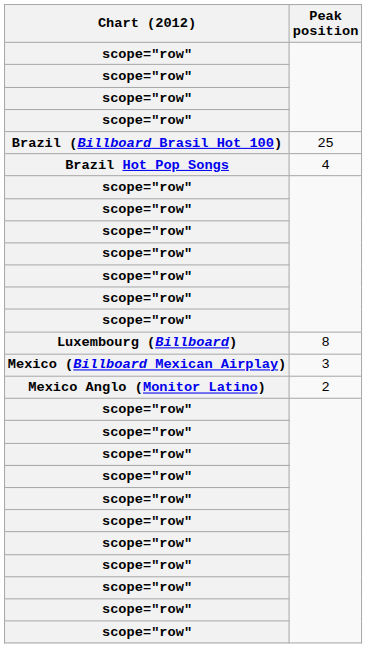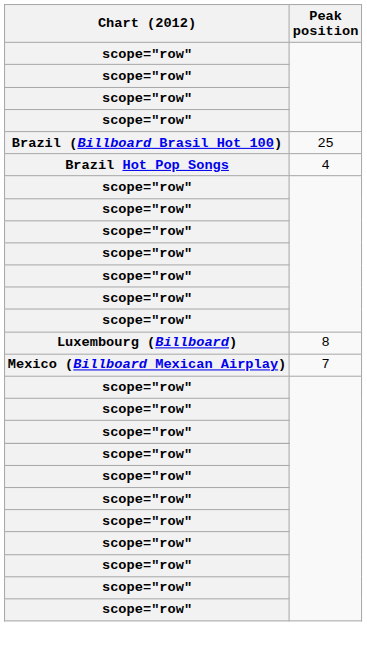(326, 365) 3 -> (326, 365) 7
- row: (147, 387)
